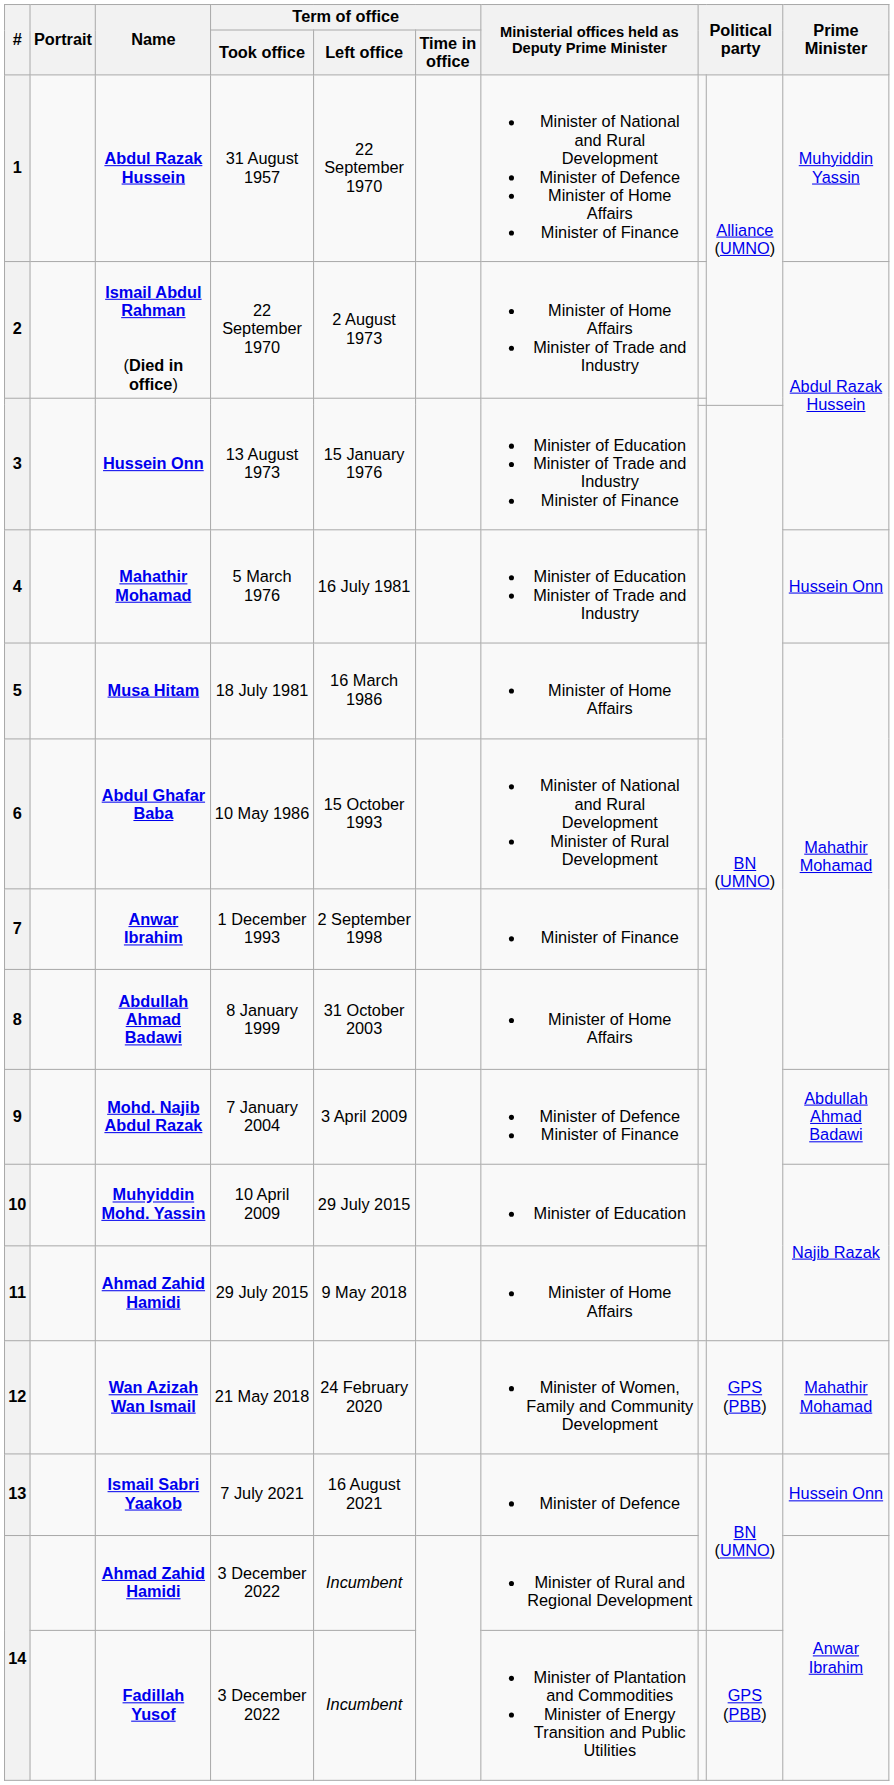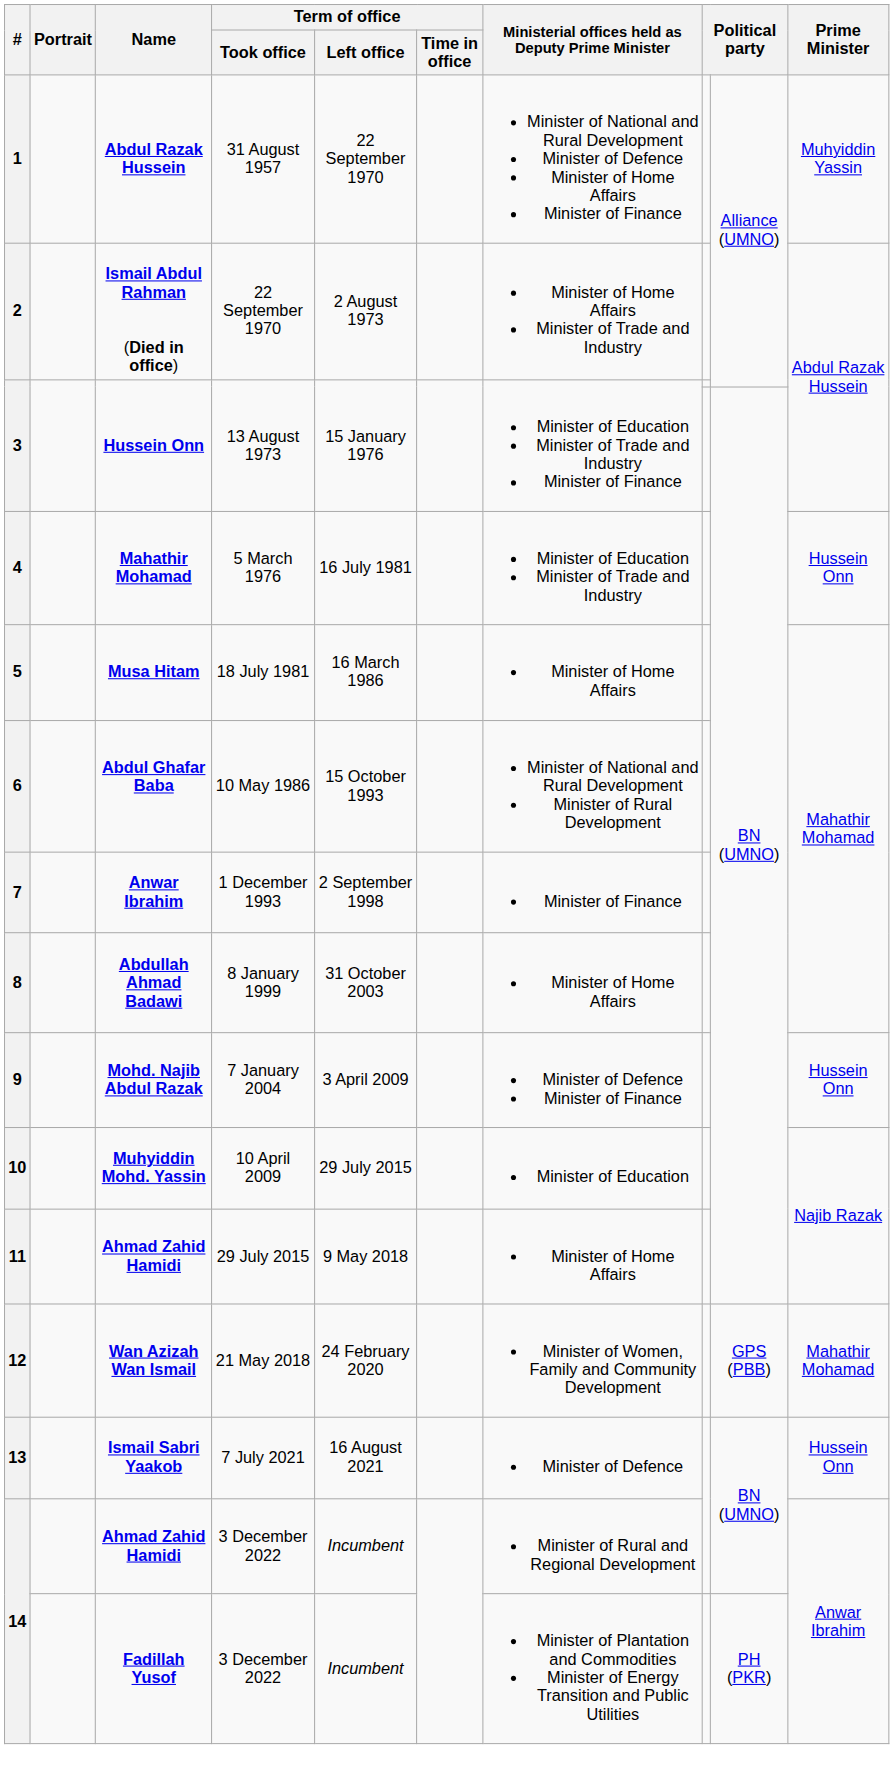(836, 1116) Abdullah Ahmad Badawi -> (838, 1080) Hussein Onn
(745, 1705) GPS (PBB) -> (749, 1668) PH (PKR)
